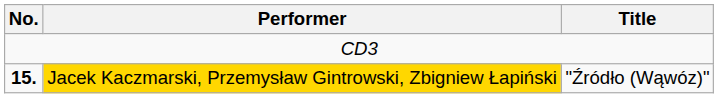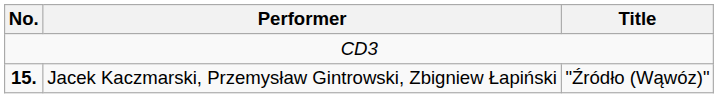(302, 78) gold background -> (302, 78) no background
